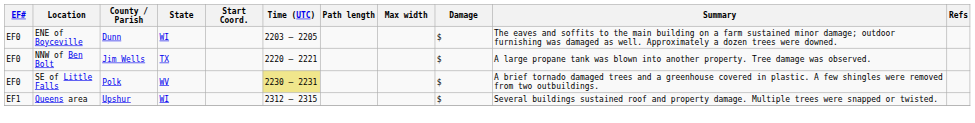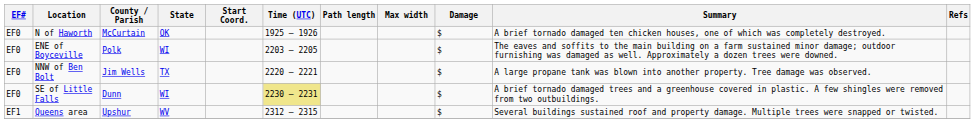+ row: (64, 33)
(112, 37) Dunn -> (112, 50) Polk
(112, 82) Polk -> (112, 94) Dunn
(164, 82) WV -> (165, 94) WI
(164, 99) WI -> (165, 112) WV
